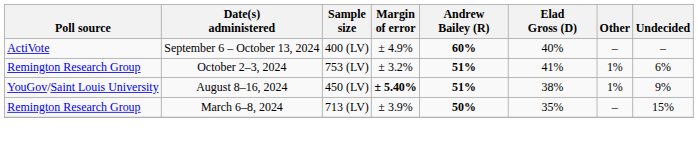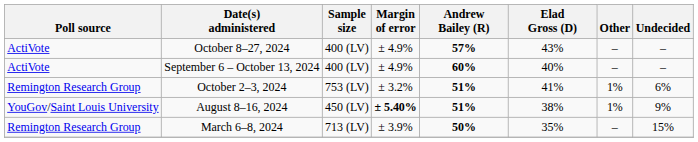+ row: (242, 48)
